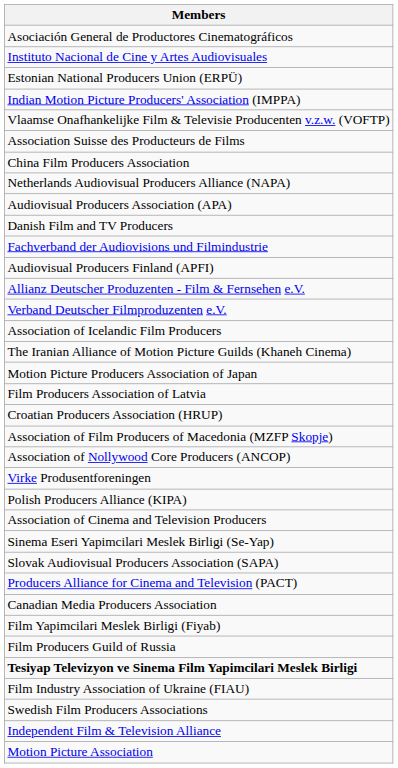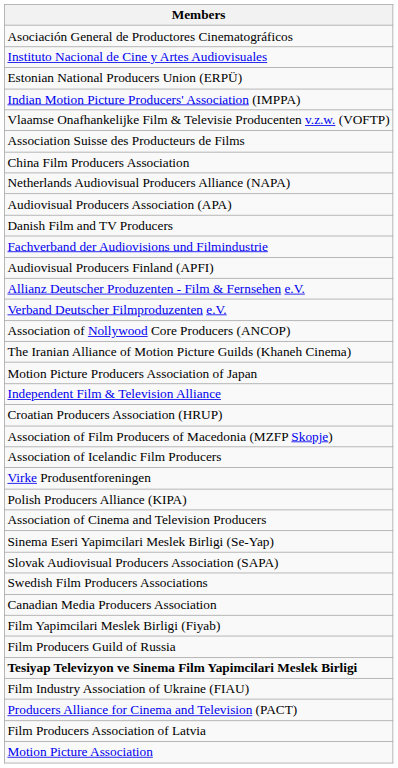(114, 330) Association of Icelandic Film Producers -> (149, 330) Association of Nollywood Core Producers (ANCOP)
(107, 394) Film Producers Association of Latvia -> (114, 394) Independent Film & Television Alliance
(149, 457) Association of Nollywood Core Producers (ANCOP) -> (114, 457) Association of Icelandic Film Producers
(152, 583) Producers Alliance for Cinema and Television (PACT) -> (108, 583) Swedish Film Producers Associations
(108, 710) Swedish Film Producers Associations -> (152, 710) Producers Alliance for Cinema and Television (PACT)
(114, 731) Independent Film & Television Alliance -> (107, 731) Film Producers Association of Latvia
